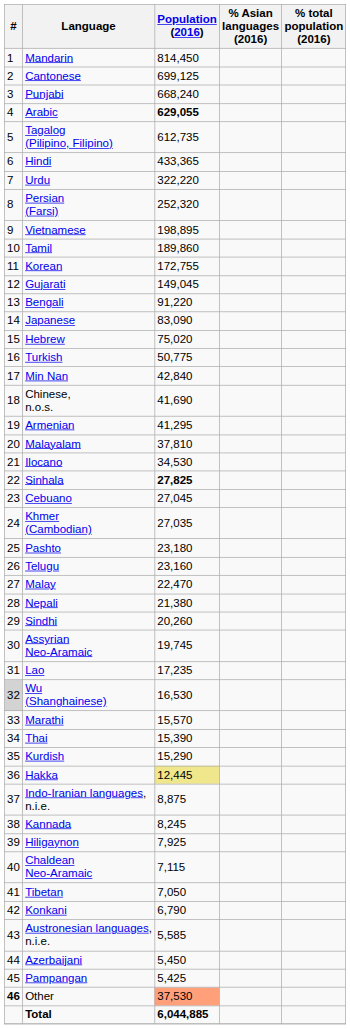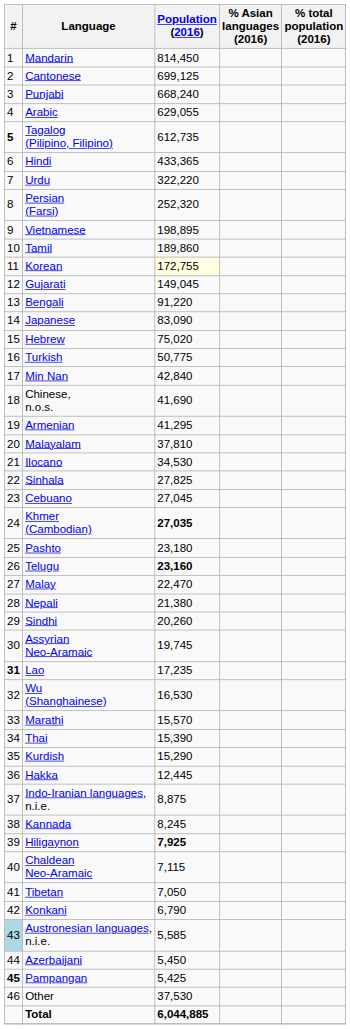(178, 112) bold -> (178, 112) normal
(10, 137) normal -> (10, 137) bold
(178, 266) no background -> (178, 266) lightyellow background
(175, 480) bold -> (175, 480) normal
(175, 523) normal -> (175, 523) bold
(175, 566) normal -> (175, 566) bold
(13, 670) normal -> (13, 670) bold
(13, 695) lightgrey background -> (13, 695) no background
(175, 775) khaki background -> (175, 775) no background
(172, 842) normal -> (172, 842) bold
(13, 935) no background -> (13, 935) lightblue background
(13, 978) normal -> (13, 978) bold
(13, 996) bold -> (13, 996) normal
(175, 996) lightsalmon background -> (175, 996) no background
